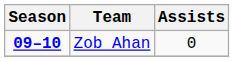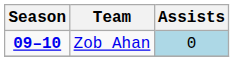(192, 44) no background -> (192, 44) lightblue background
